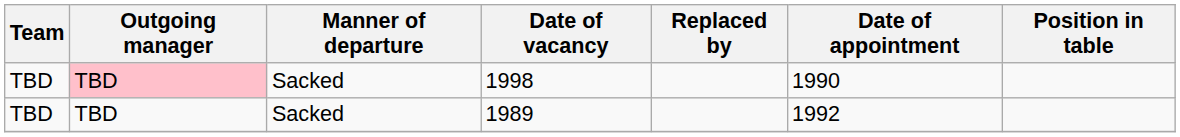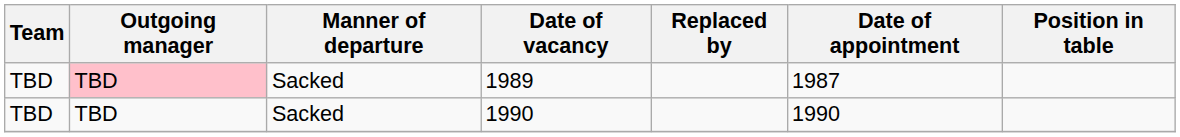(510, 80) 1998 -> (510, 80) 1989
(816, 80) 1990 -> (816, 80) 1987
(510, 114) 1989 -> (510, 114) 1990
(816, 114) 1992 -> (816, 114) 1990
